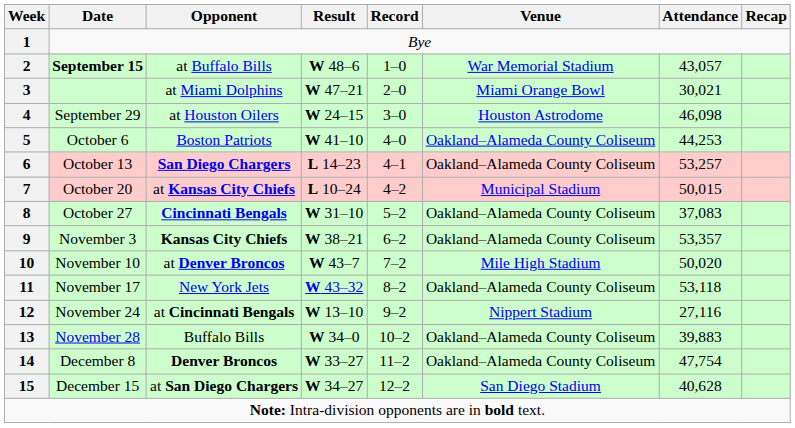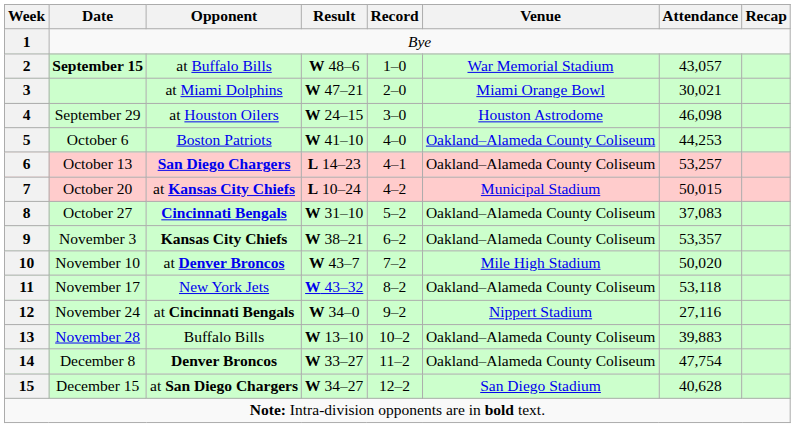(334, 312) W 13–10 -> (334, 312) W 34–0
(334, 336) W 34–0 -> (334, 336) W 13–10
